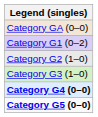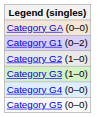(49, 90) bold -> (47, 90) normal
(49, 105) bold -> (47, 105) normal
